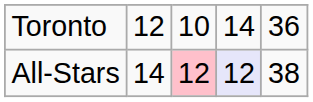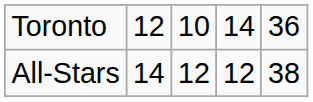(194, 72) pink background -> (194, 72) no background
(239, 72) lavender background -> (239, 72) no background
